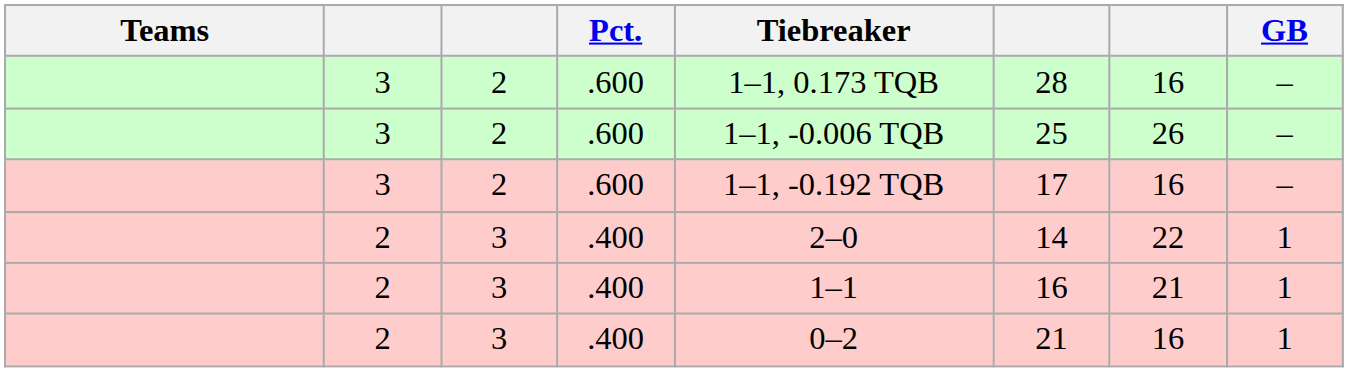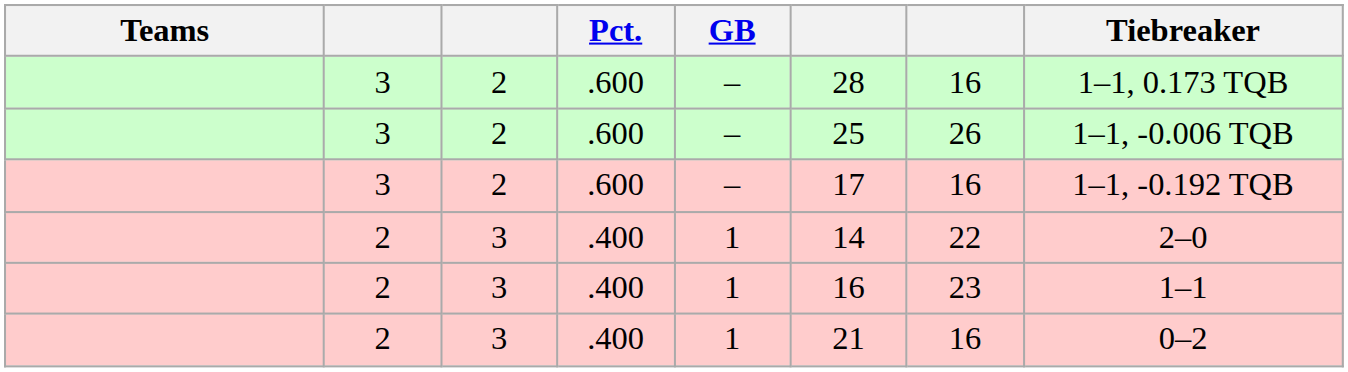columns swapped: (1285, 30) <-> (834, 30)
(1168, 287) 21 -> (965, 287) 23
